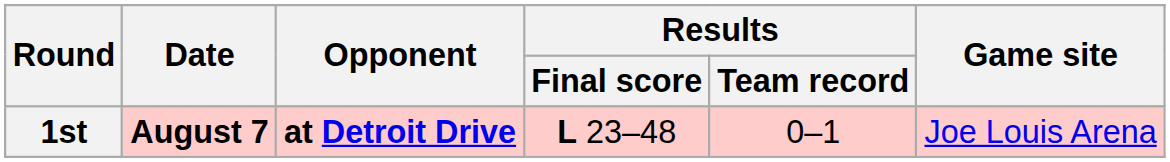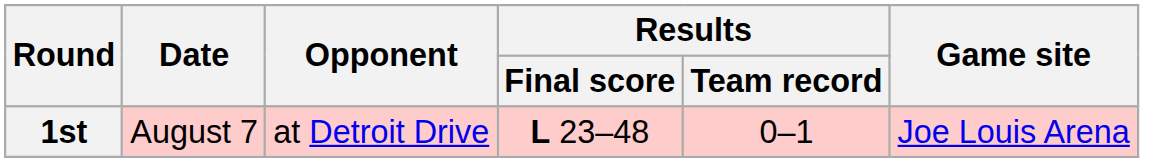(200, 131) bold -> (194, 131) normal
(400, 131) bold -> (381, 131) normal
